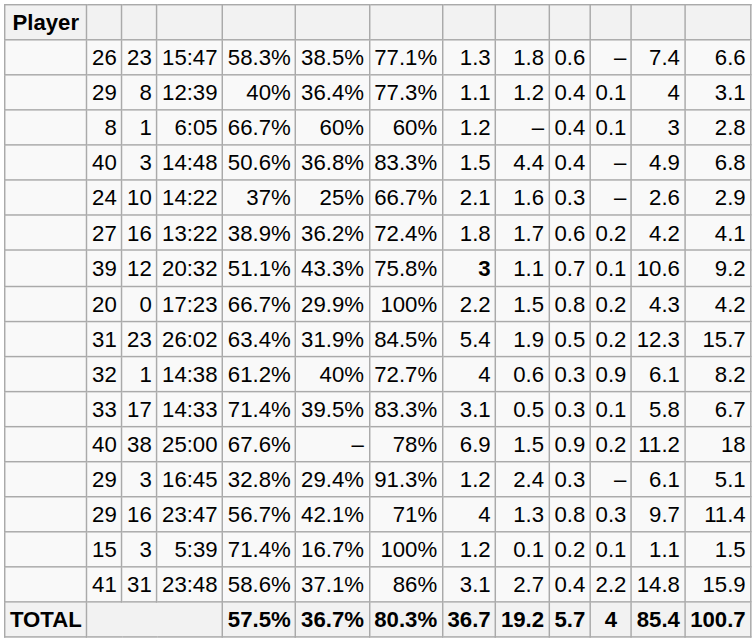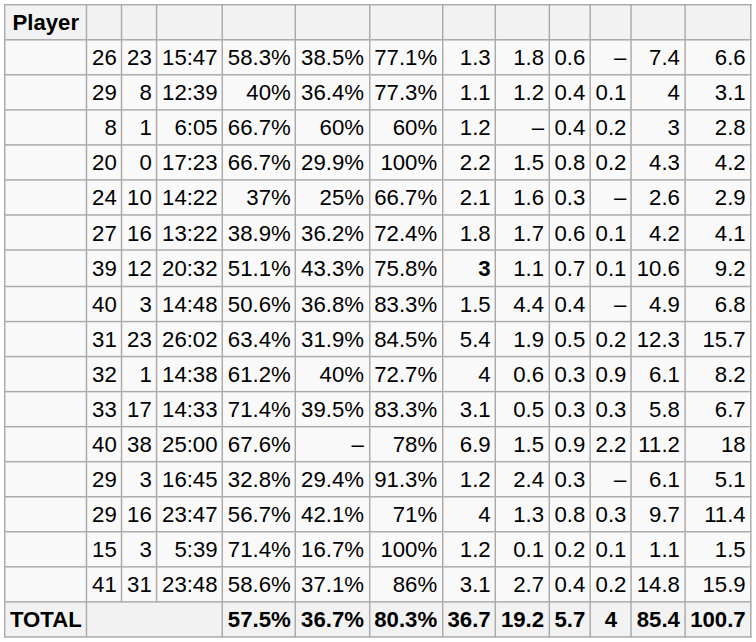(611, 128) 0.1 -> (611, 128) 0.2
rows swapped: (190, 304) <-> (190, 163)
(611, 233) 0.2 -> (611, 233) 0.1
(611, 409) 0.1 -> (611, 409) 0.3
(611, 444) 0.2 -> (611, 444) 2.2
(611, 585) 2.2 -> (611, 585) 0.2
